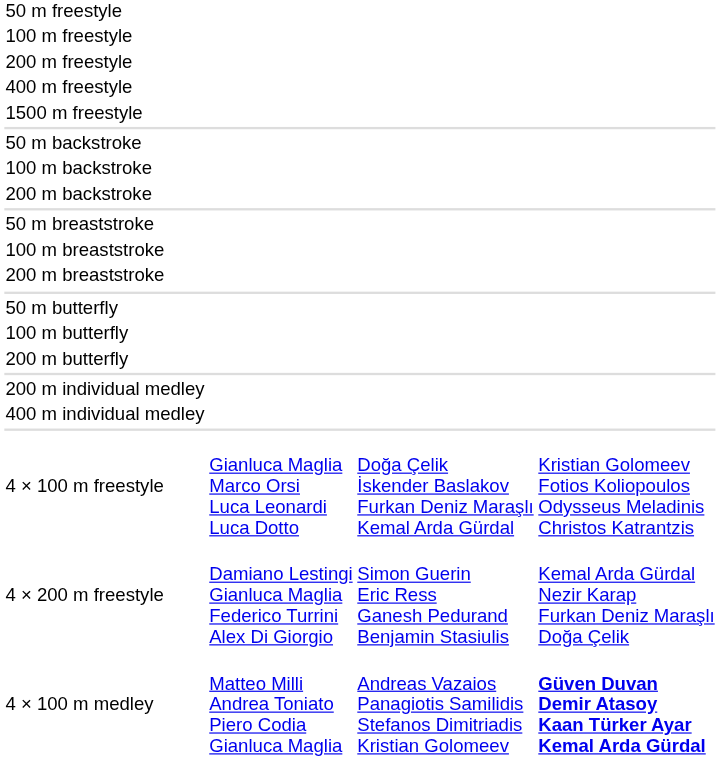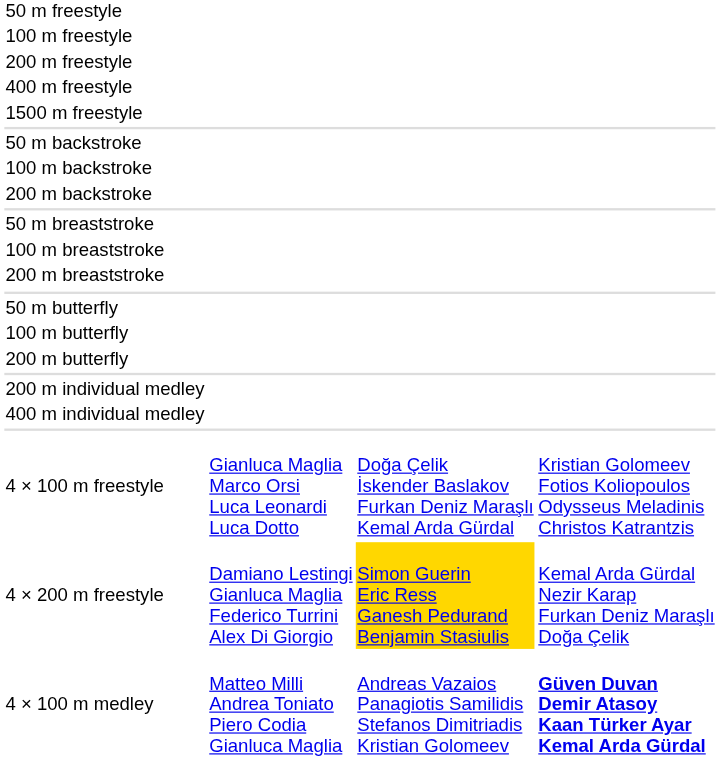(433, 605) no background -> (433, 605) gold background
